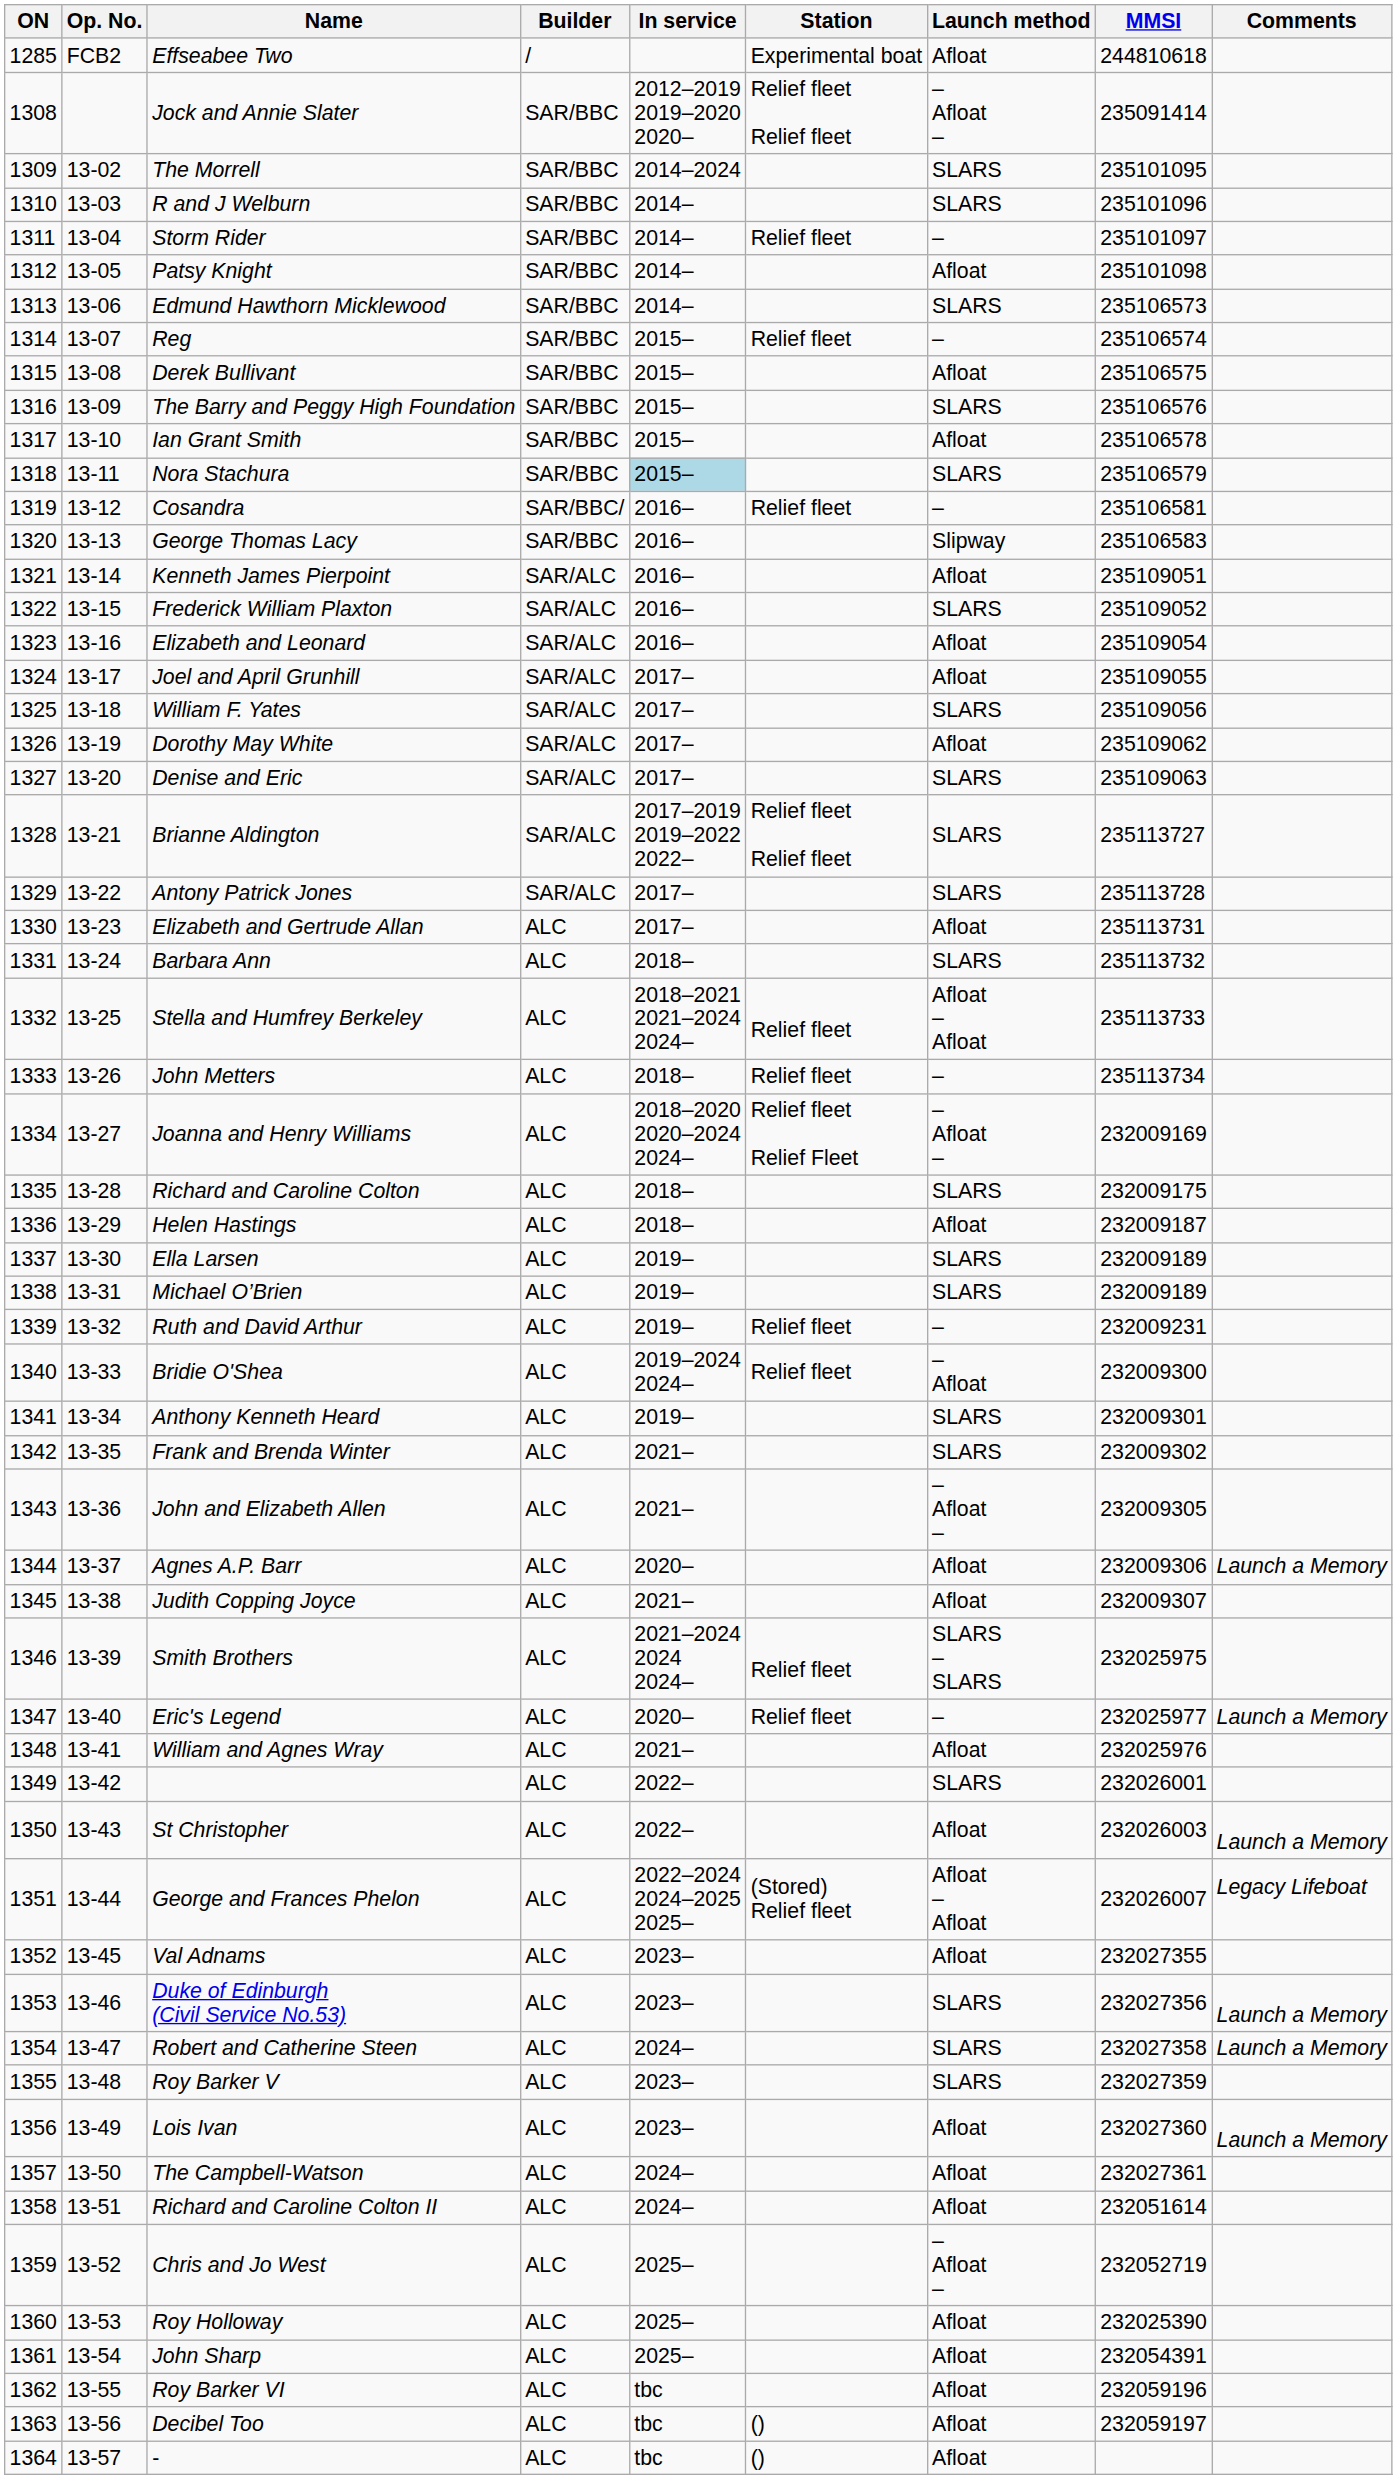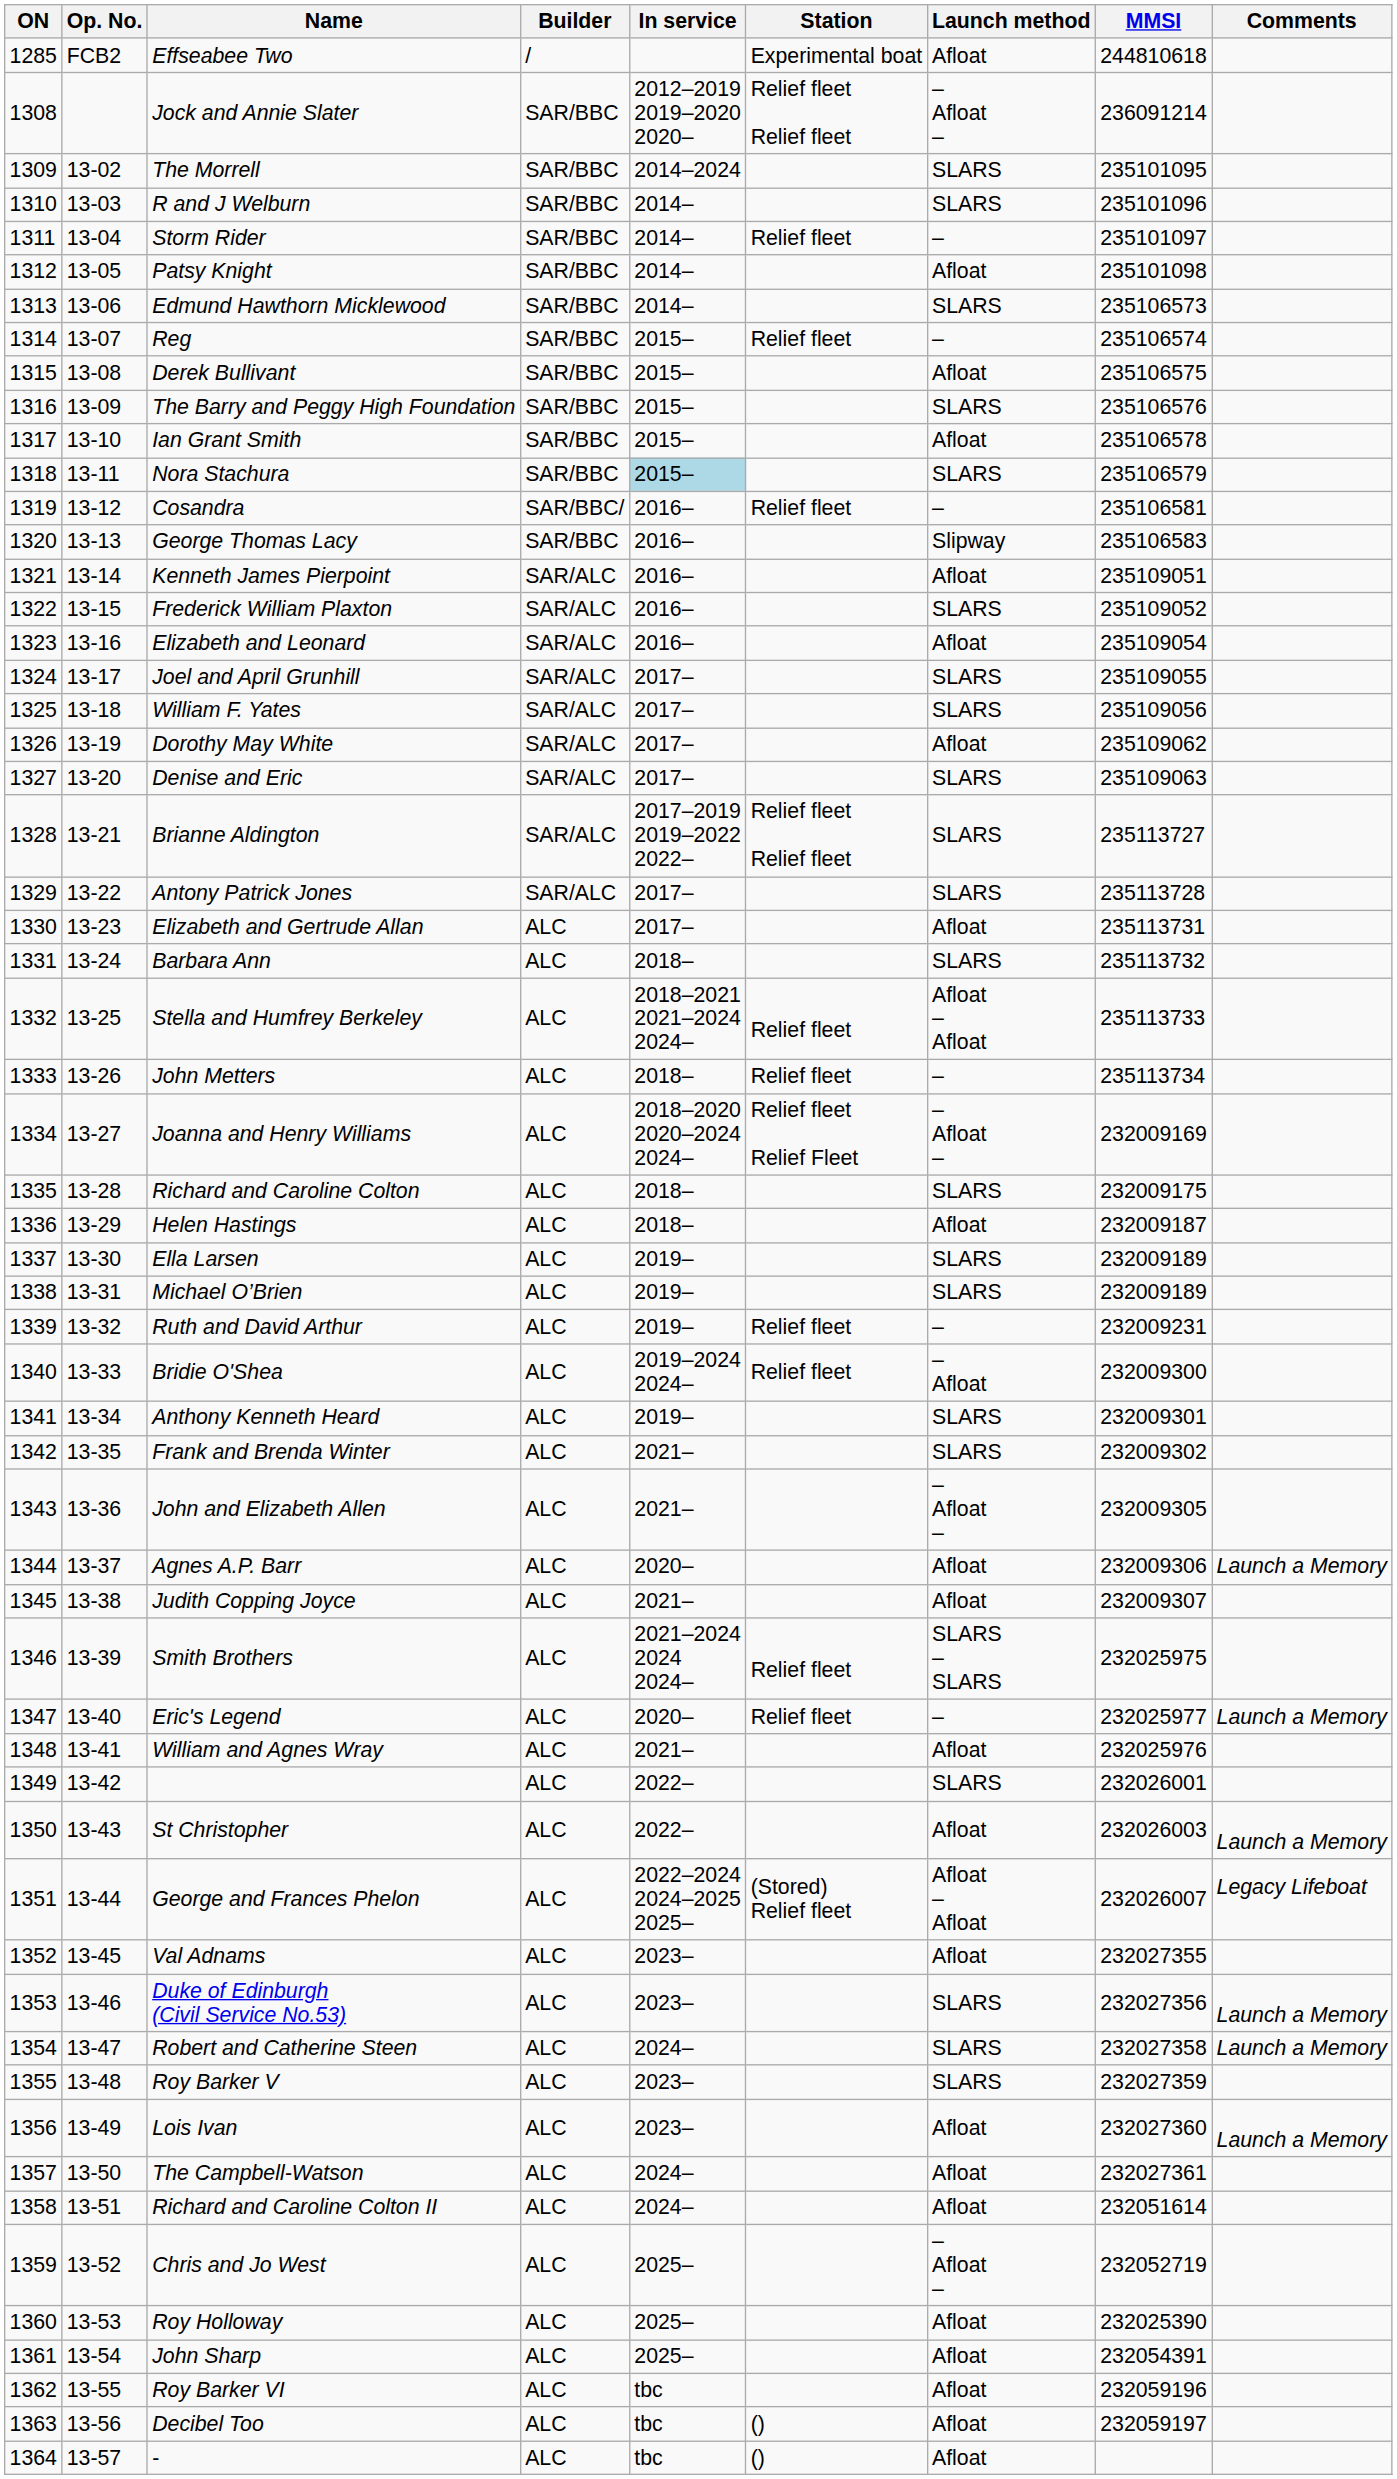(1153, 112) 235091414 -> (1153, 112) 236091214
(959, 676) Afloat -> (967, 676) SLARS
